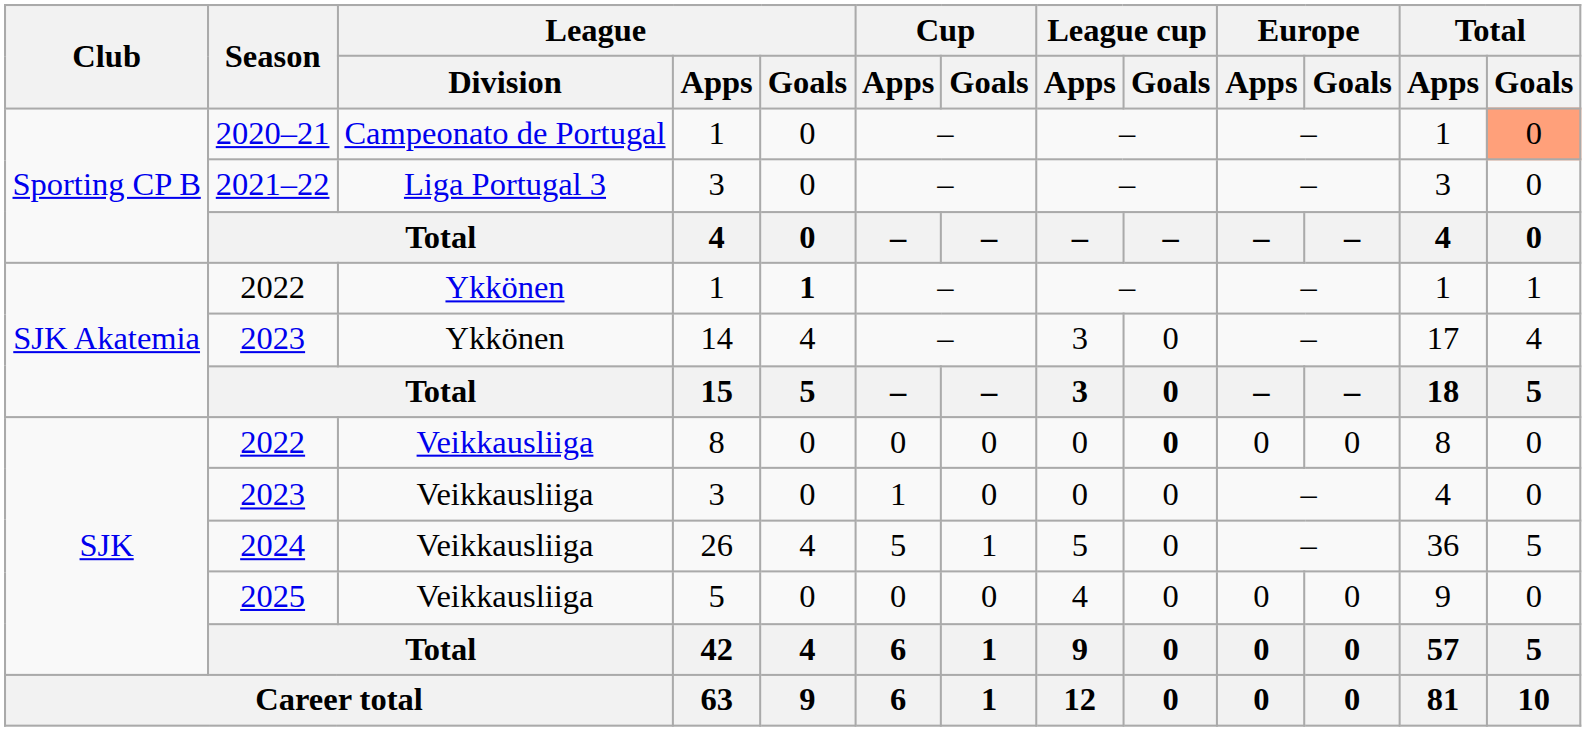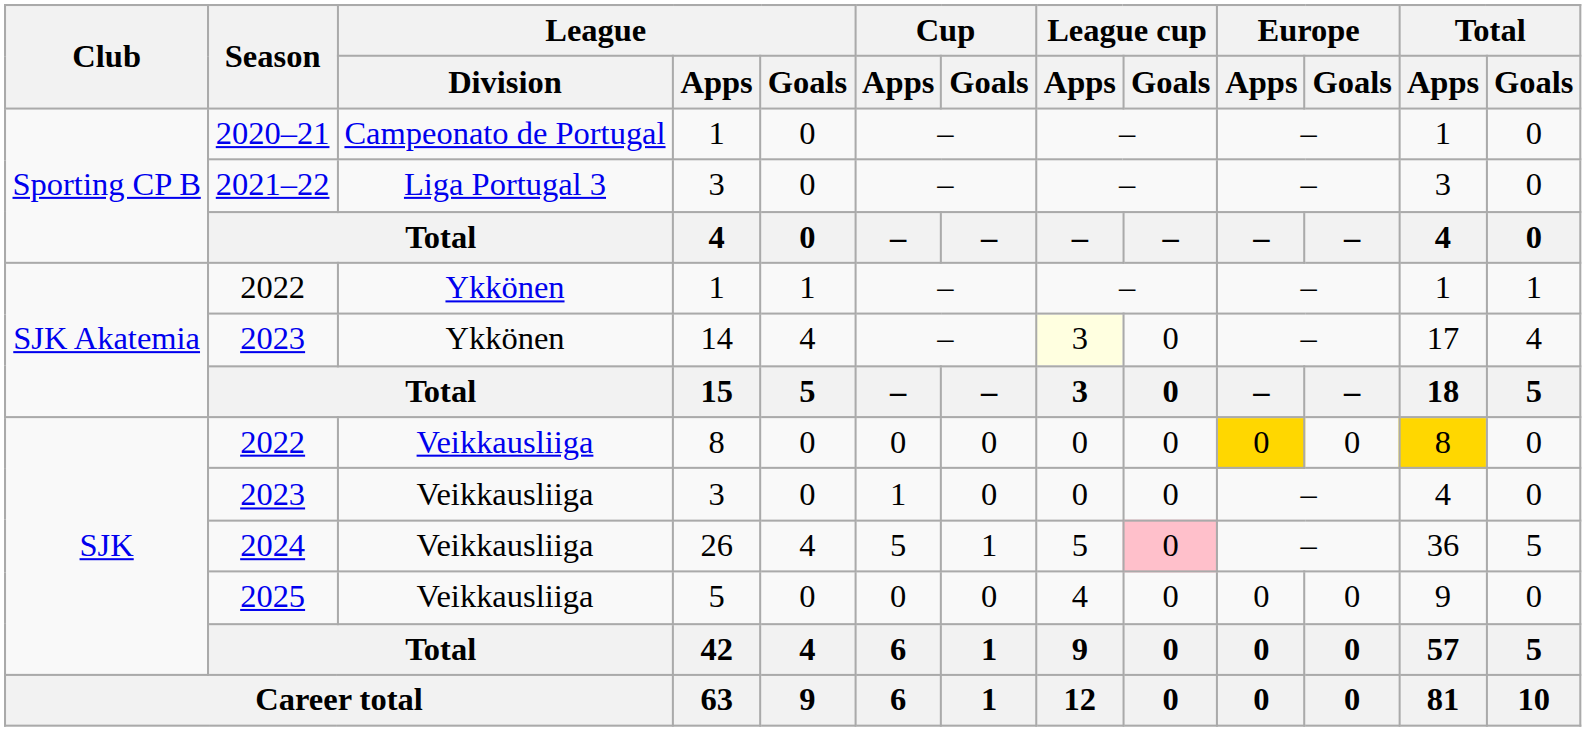(1534, 133) lightsalmon background -> (1534, 133) no background
(807, 287) bold -> (807, 287) normal
(1080, 339) no background -> (1080, 339) lightyellow background
(1171, 442) bold -> (1171, 442) normal
(1261, 442) no background -> (1261, 442) gold background
(1443, 442) no background -> (1443, 442) gold background
(1171, 545) no background -> (1171, 545) pink background
